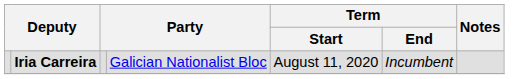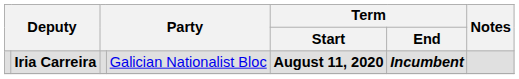(326, 62) normal -> (328, 62) bold
(419, 62) normal -> (427, 62) bold
